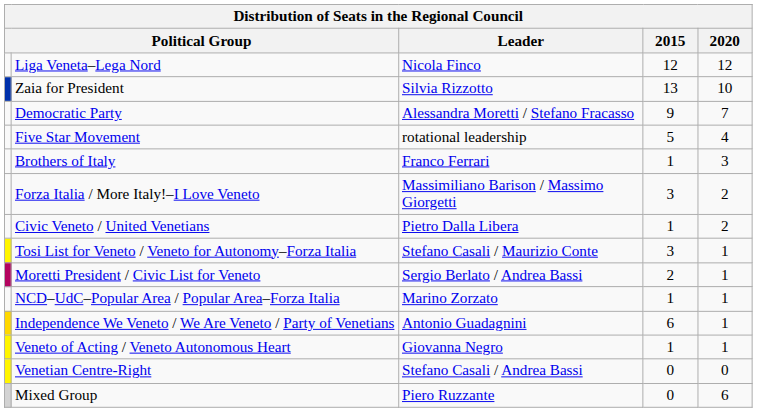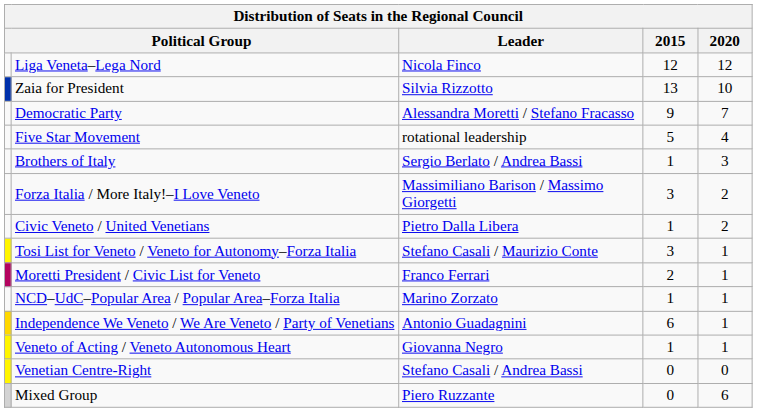(446, 161) Franco Ferrari -> (492, 161) Sergio Berlato / Andrea Bassi
(492, 274) Sergio Berlato / Andrea Bassi -> (446, 274) Franco Ferrari
